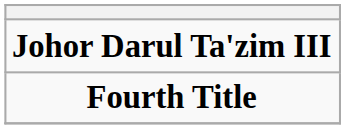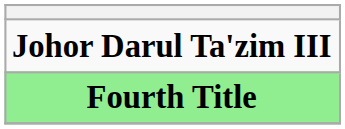(172, 97) no background -> (172, 97) lightgreen background
